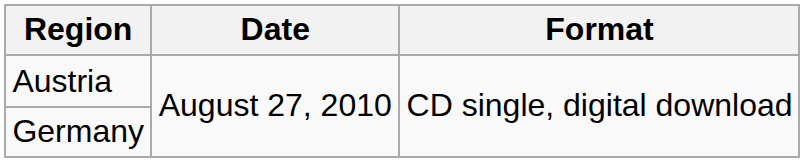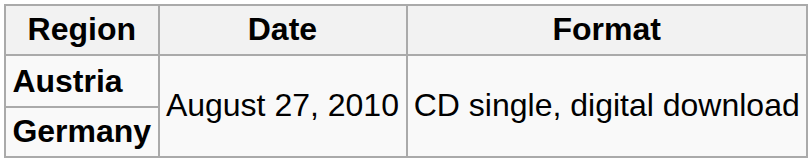(62, 80) normal -> (68, 80) bold
(78, 131) normal -> (82, 131) bold
